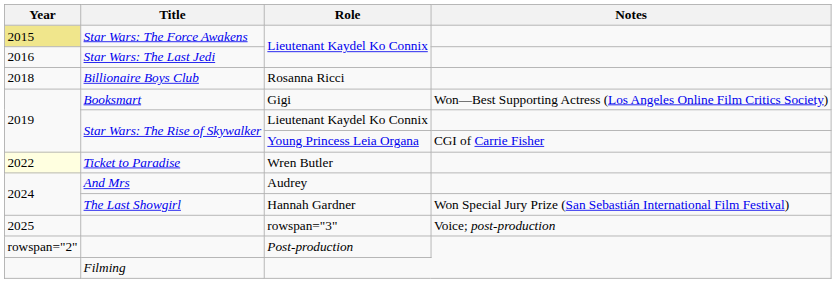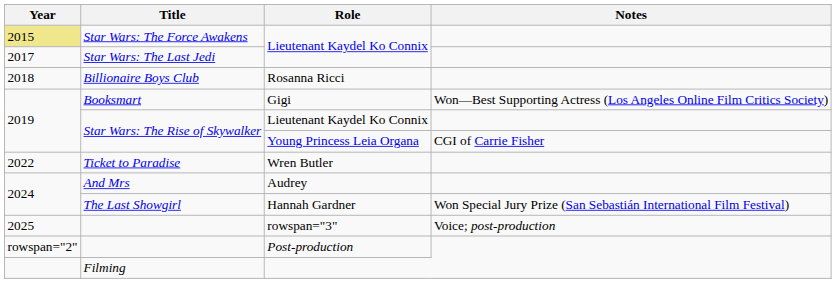(21, 57) 2016 -> (21, 57) 2017
(21, 162) lightyellow background -> (21, 162) no background
